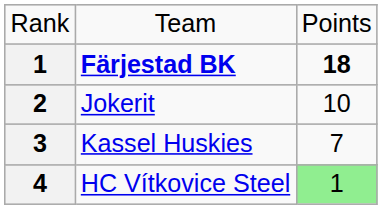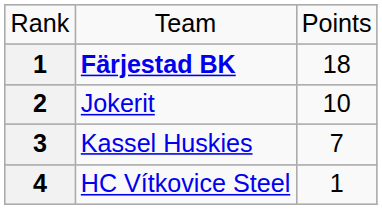(337, 64) bold -> (337, 64) normal
(337, 183) lightgreen background -> (337, 183) no background
